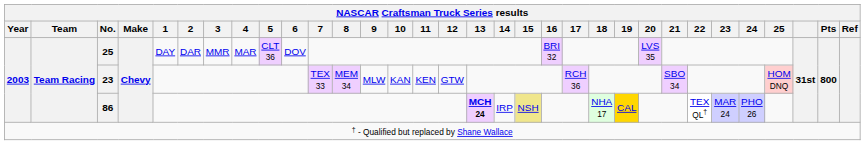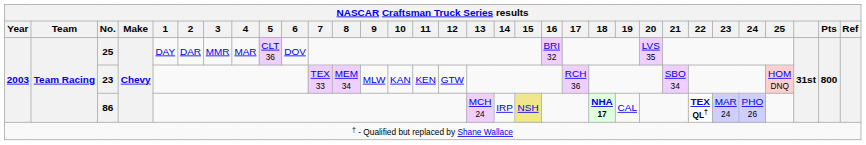(480, 108) bold -> (480, 107) normal
(602, 107) normal -> (602, 108) bold
(627, 108) gold background -> (627, 108) no background
(700, 107) normal -> (700, 108) bold
